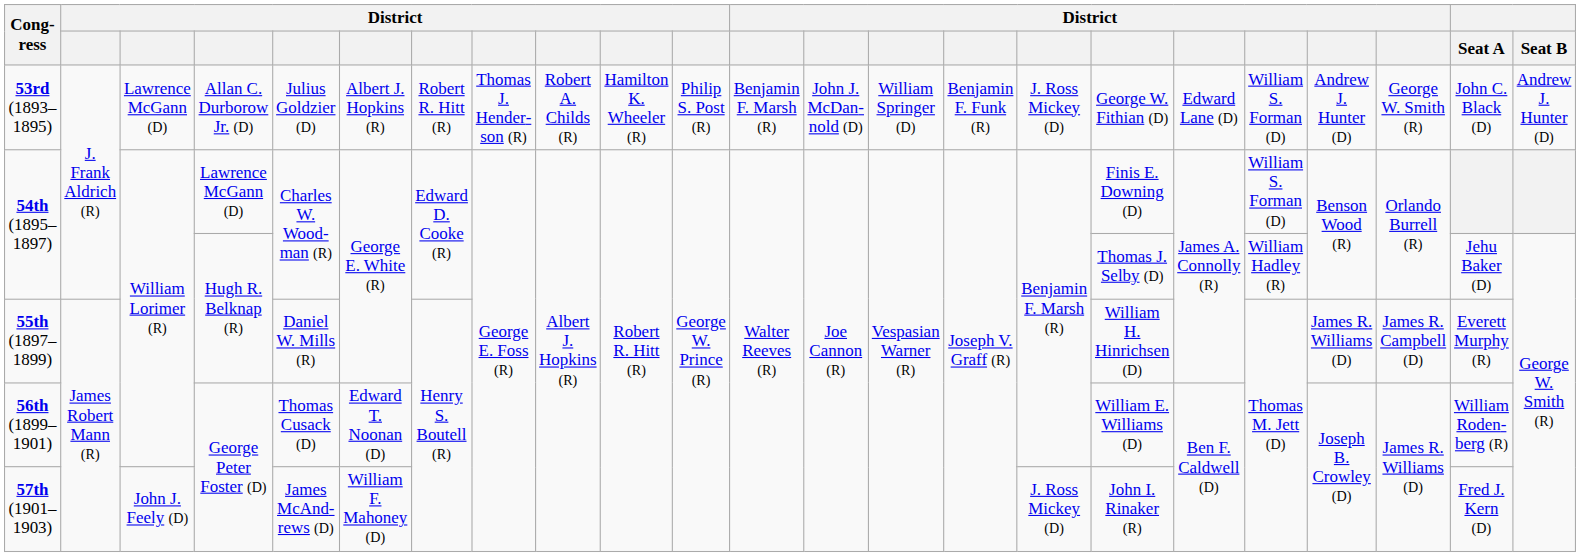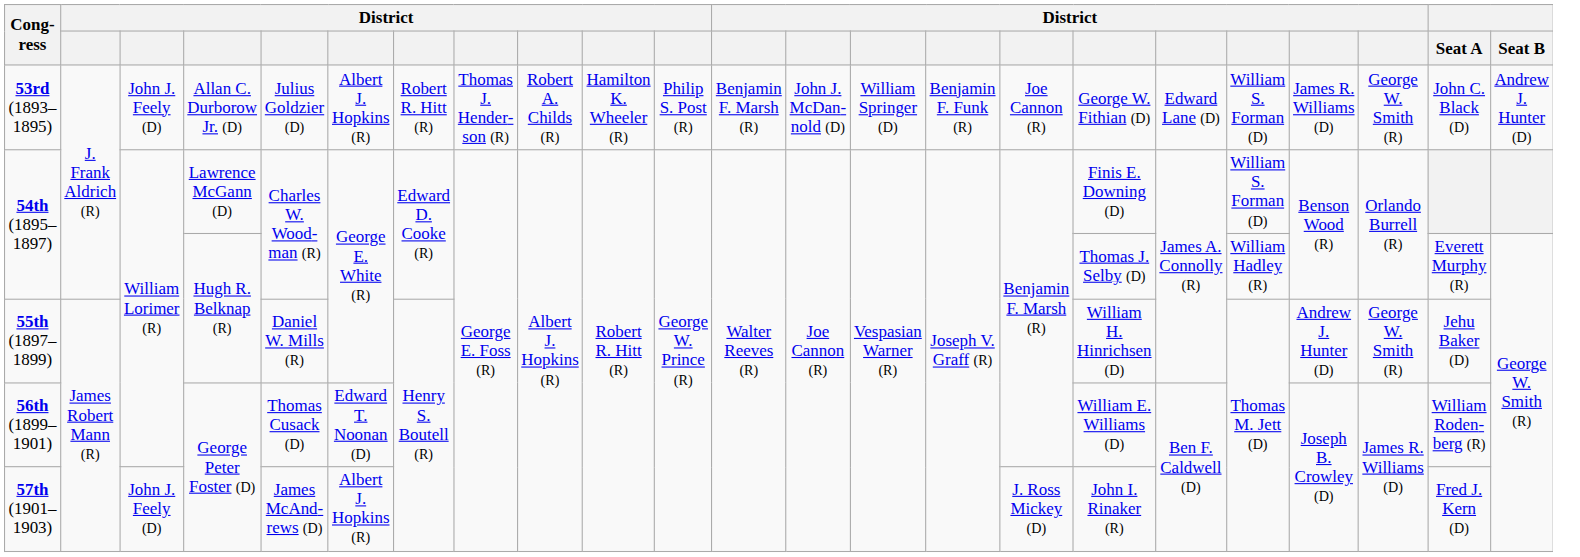(157, 107) Lawrence McGann (D) -> (152, 107) John J. Feely (D)
(1054, 107) J. Ross Mickey (D) -> (1036, 107) Joe Cannon (R)
(1342, 107) Andrew J. Hunter (D) -> (1324, 107) James R. Williams (D)
(1481, 266) Jehu Baker (D) -> (1459, 266) Everett Murphy (R)
(1342, 340) James R. Williams (D) -> (1324, 340) Andrew J. Hunter (D)
(1413, 340) James R. Campbell (D) -> (1393, 340) George W. Smith (R)
(1481, 340) Everett Murphy (R) -> (1459, 340) Jehu Baker (D)
(375, 508) William F. Mahoney (D) -> (361, 508) Albert J. Hopkins (R)
